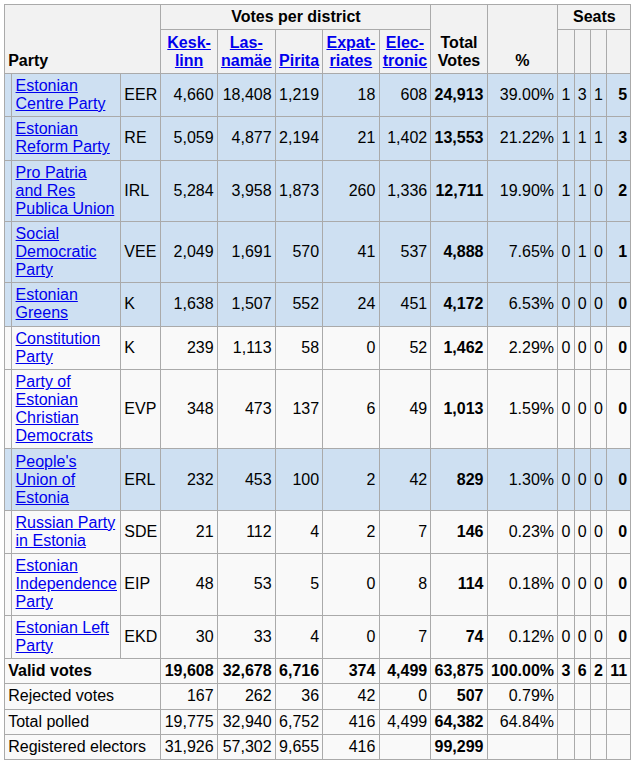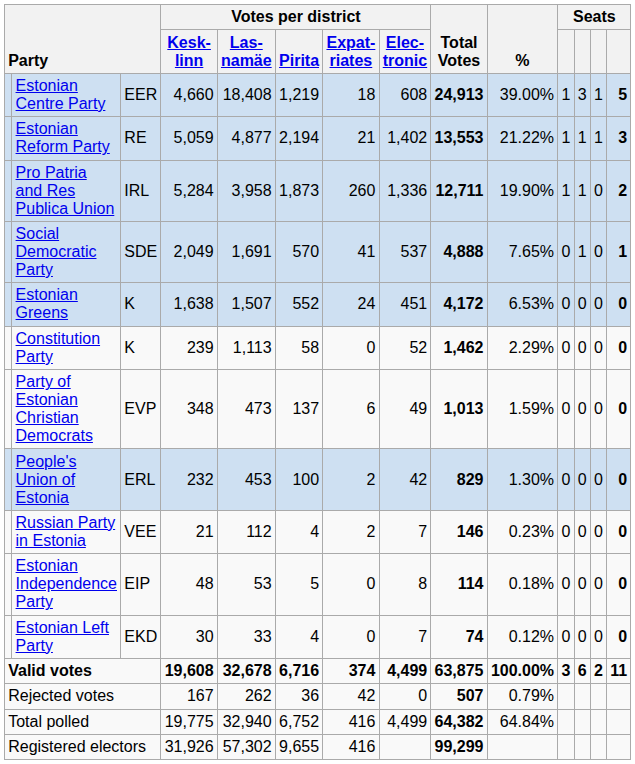(140, 252) VEE -> (141, 252) SDE
(141, 531) SDE -> (140, 531) VEE
